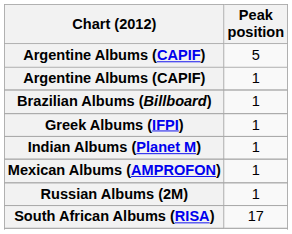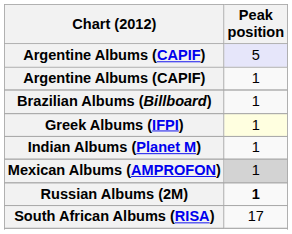(256, 55) no background -> (256, 55) lavender background
(256, 124) no background -> (256, 124) lightyellow background
(256, 170) no background -> (256, 170) lightgrey background
(256, 194) normal -> (256, 194) bold
